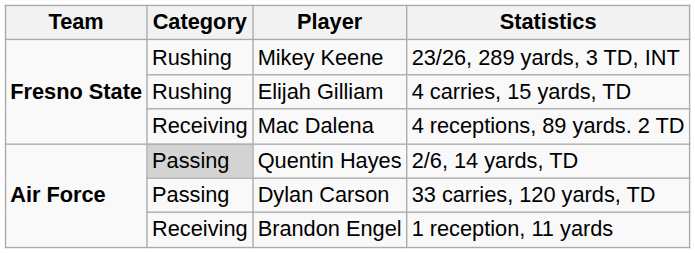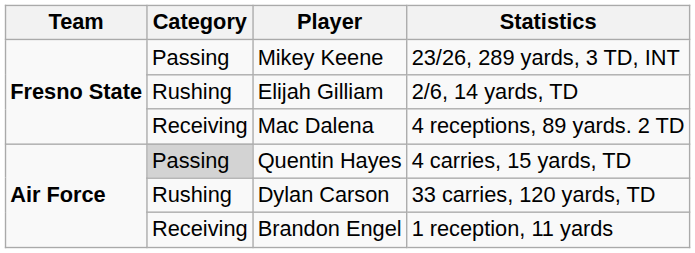(192, 57) Rushing -> (191, 57) Passing
(521, 91) 4 carries, 15 yards, TD -> (495, 91) 2/6, 14 yards, TD
(495, 160) 2/6, 14 yards, TD -> (521, 160) 4 carries, 15 yards, TD
(191, 195) Passing -> (192, 195) Rushing
